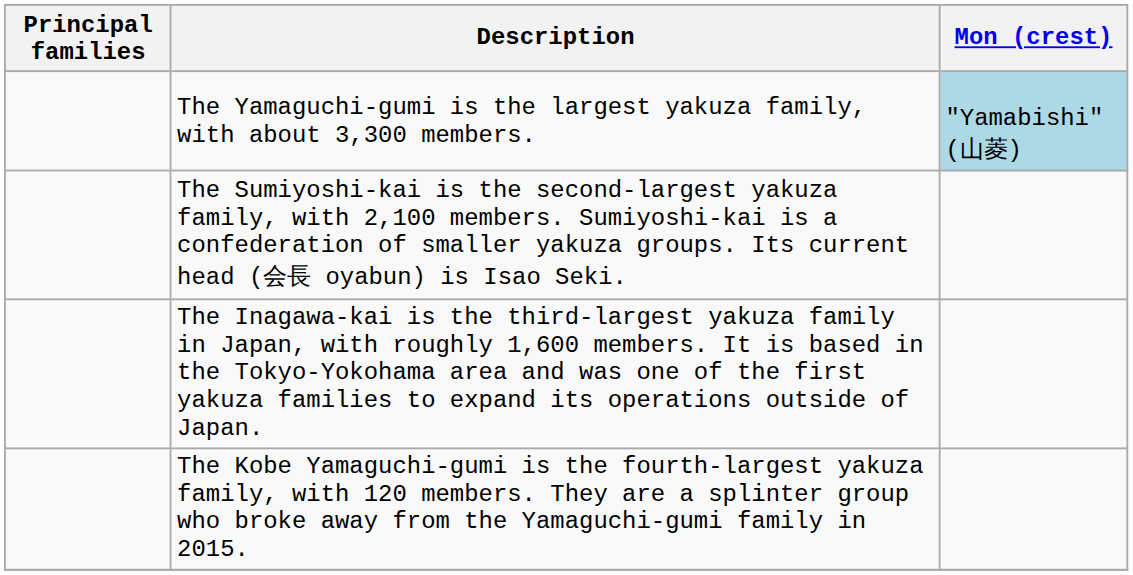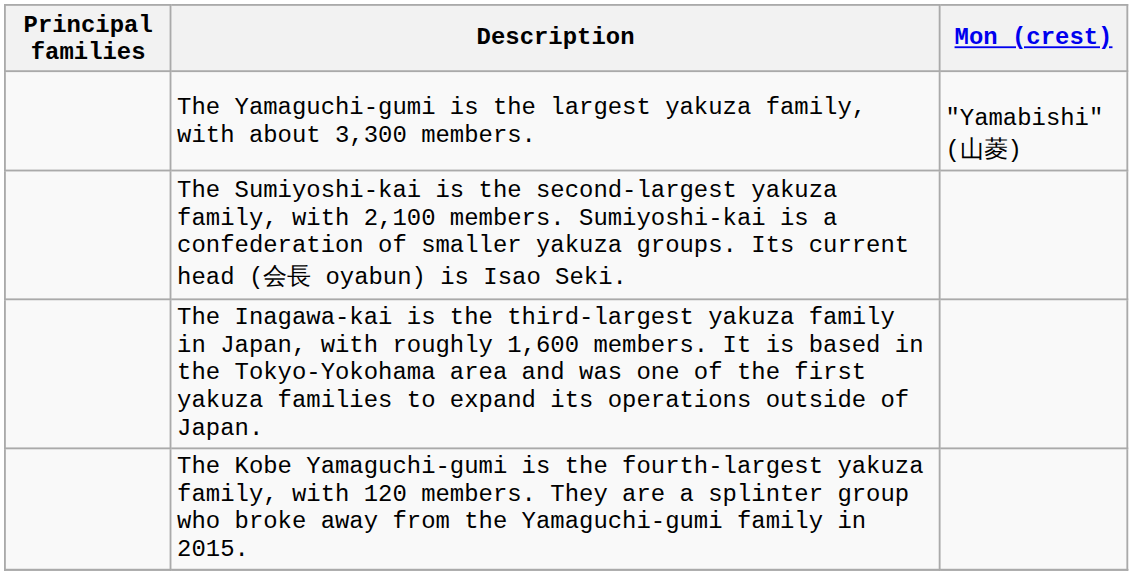(1024, 134) lightblue background -> (1024, 134) no background
